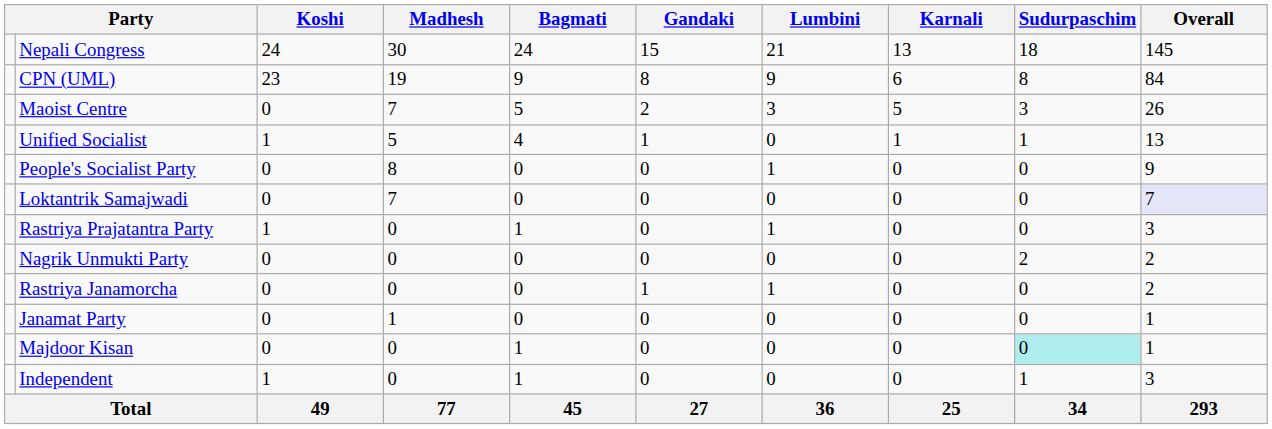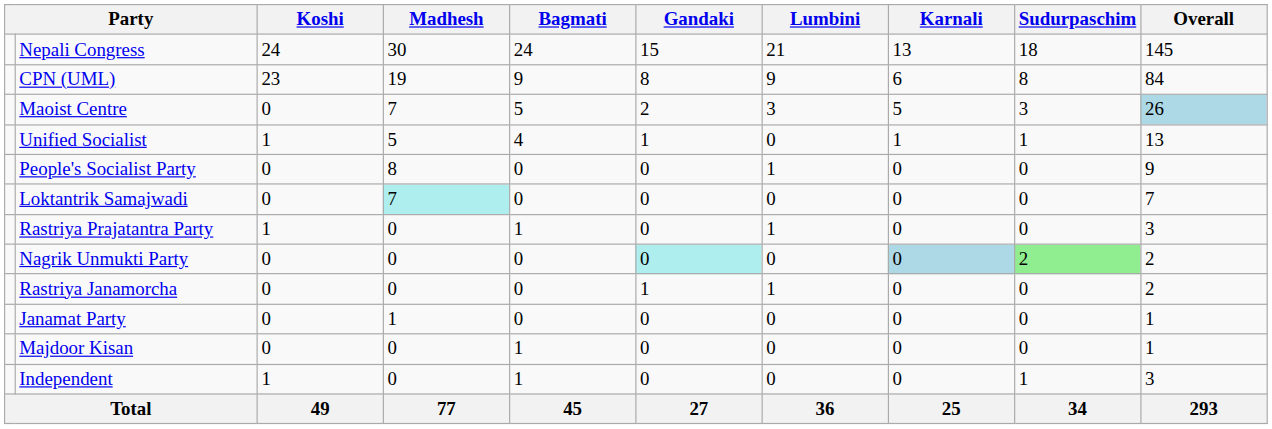(1154, 109) no background -> (1154, 109) lightblue background
(392, 199) no background -> (392, 199) paleturquoise background
(1150, 199) lavender background -> (1150, 199) no background
(645, 259) no background -> (645, 259) paleturquoise background
(897, 259) no background -> (897, 259) lightblue background
(1023, 259) no background -> (1023, 259) lightgreen background
(1023, 348) paleturquoise background -> (1023, 348) no background
